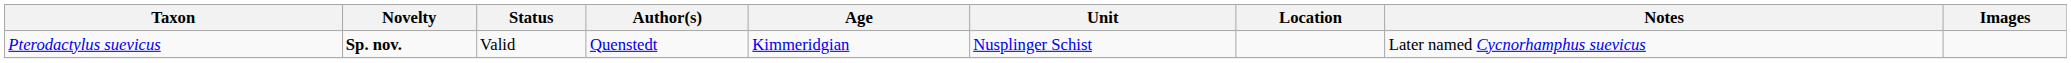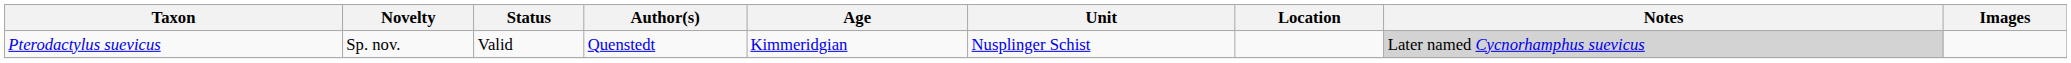(374, 44) bold -> (373, 44) normal
(1517, 44) no background -> (1516, 44) lightgrey background
